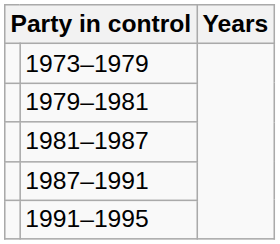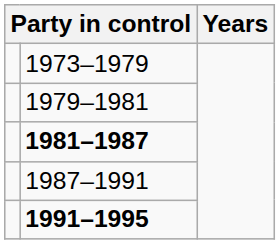(87, 141) normal -> (87, 141) bold
(87, 219) normal -> (87, 219) bold
